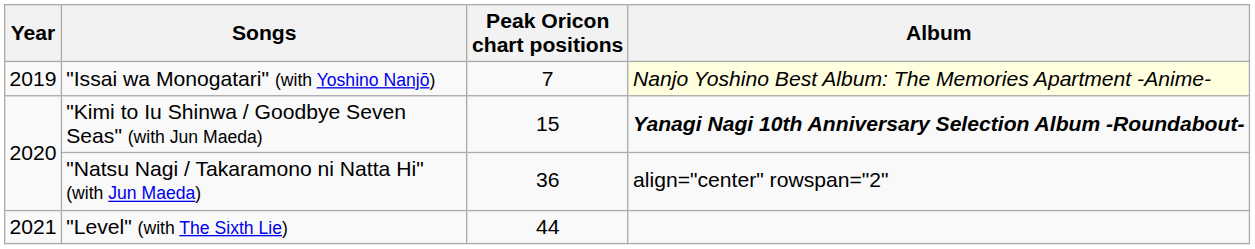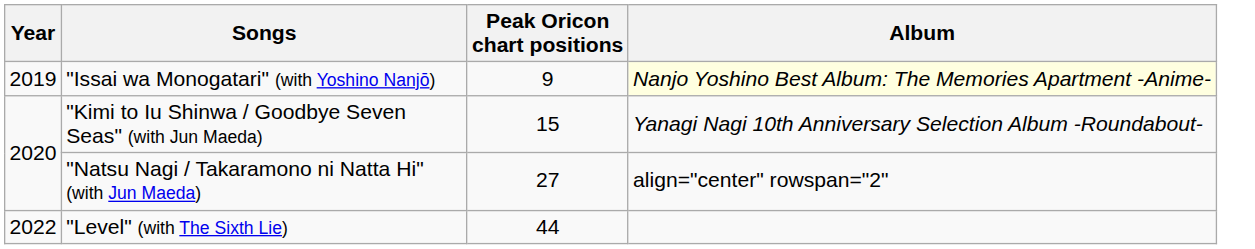(548, 78) 7 -> (548, 78) 9
(939, 123) bold -> (918, 123) normal
(548, 181) 36 -> (548, 181) 27
(33, 226) 2021 -> (33, 226) 2022
